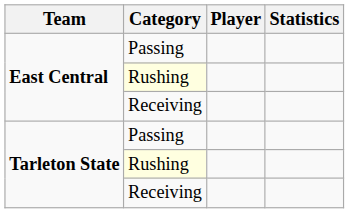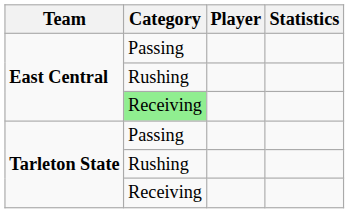(158, 77) lightyellow background -> (158, 77) no background
(165, 105) no background -> (165, 105) lightgreen background
(158, 163) lightyellow background -> (158, 163) no background
